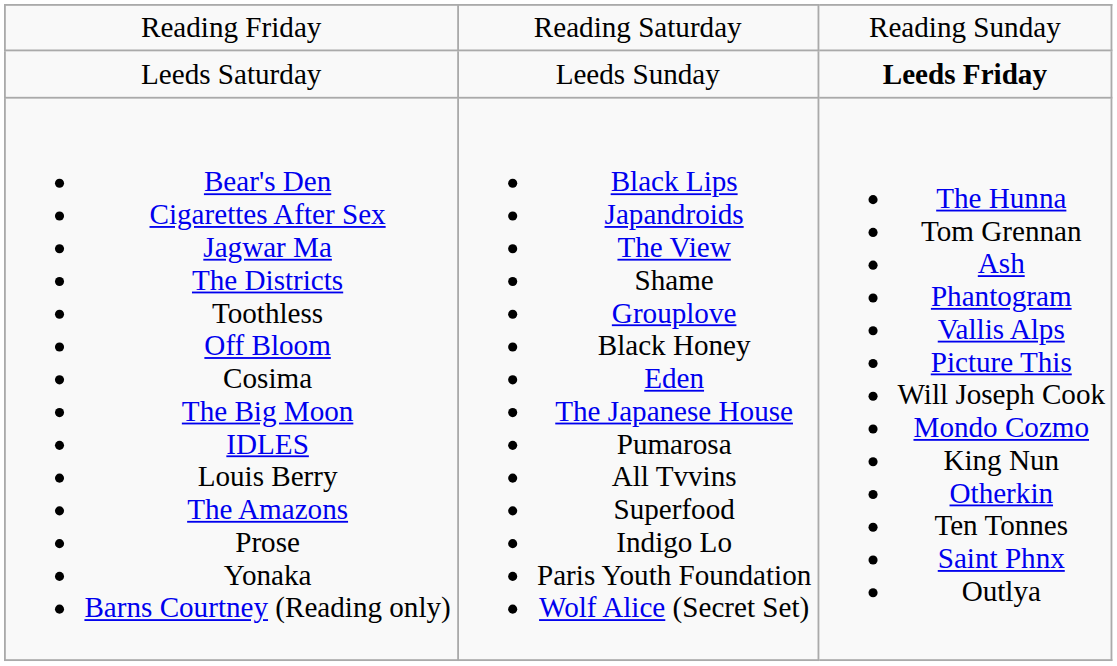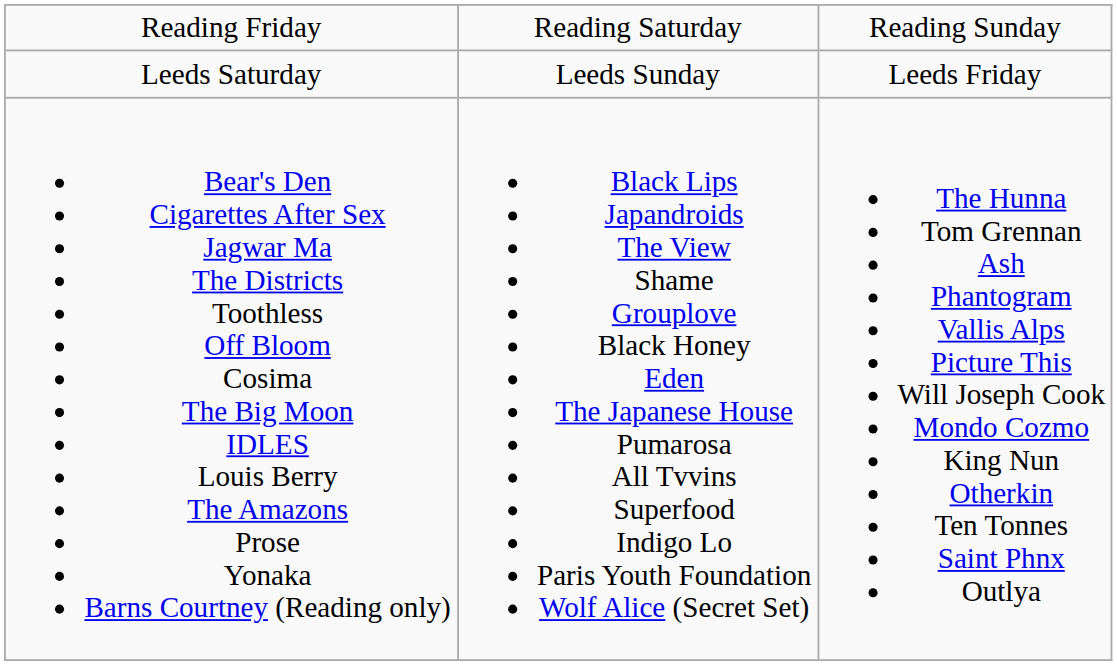(965, 73) bold -> (965, 73) normal
